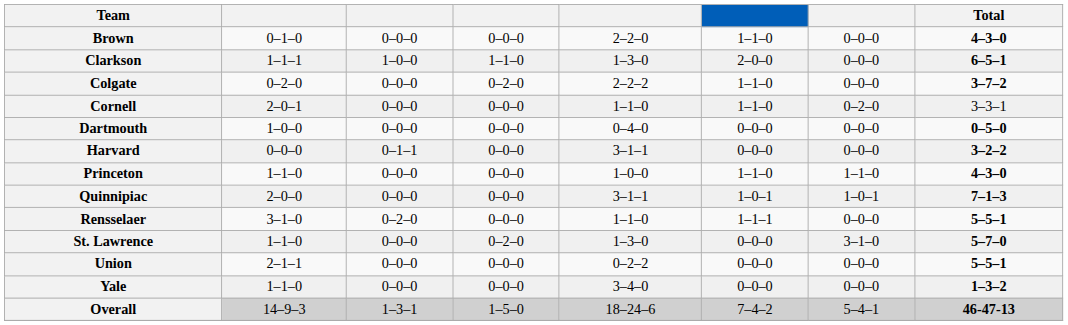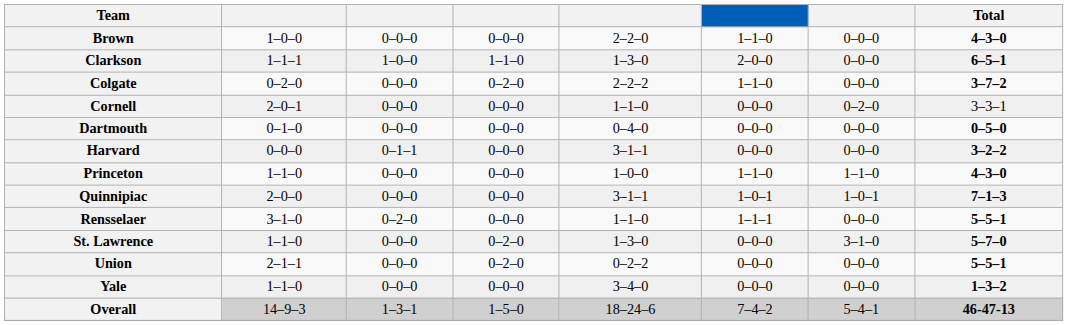(284, 38) 0–1–0 -> (284, 38) 1–0–0
(755, 106) 1–1–0 -> (755, 106) 0–0–0
(284, 128) 1–0–0 -> (284, 128) 0–1–0
(506, 264) 0–0–0 -> (506, 264) 0–2–0
